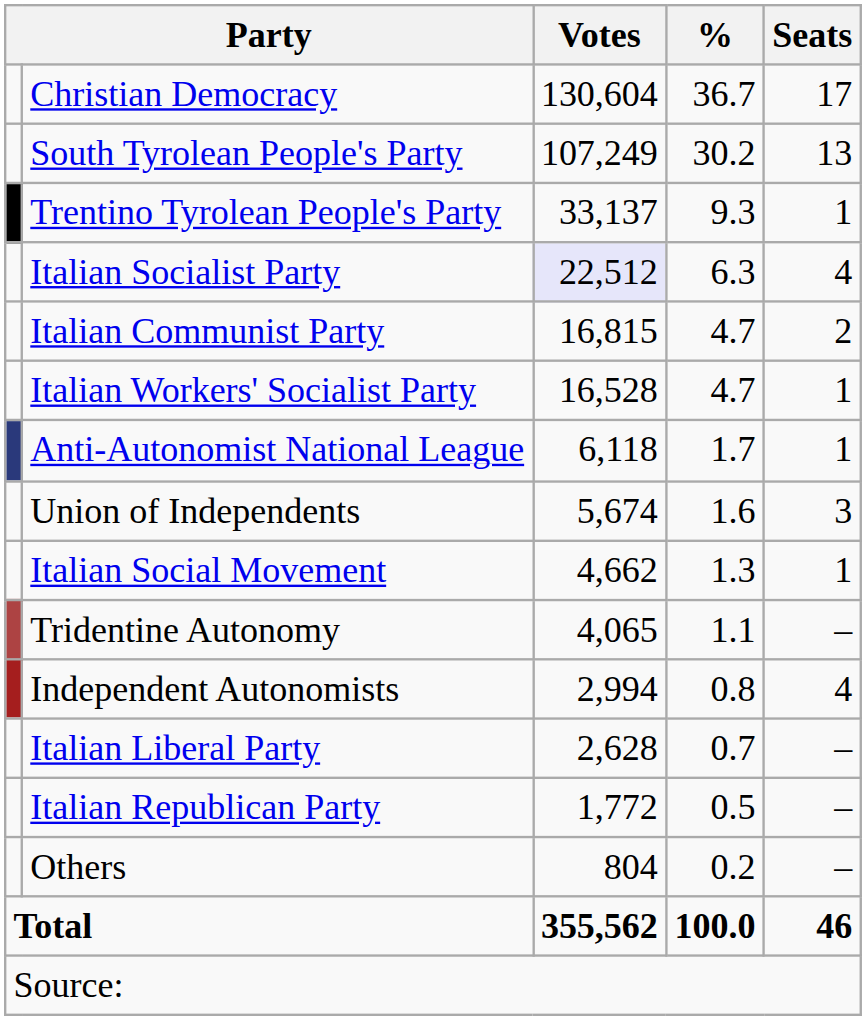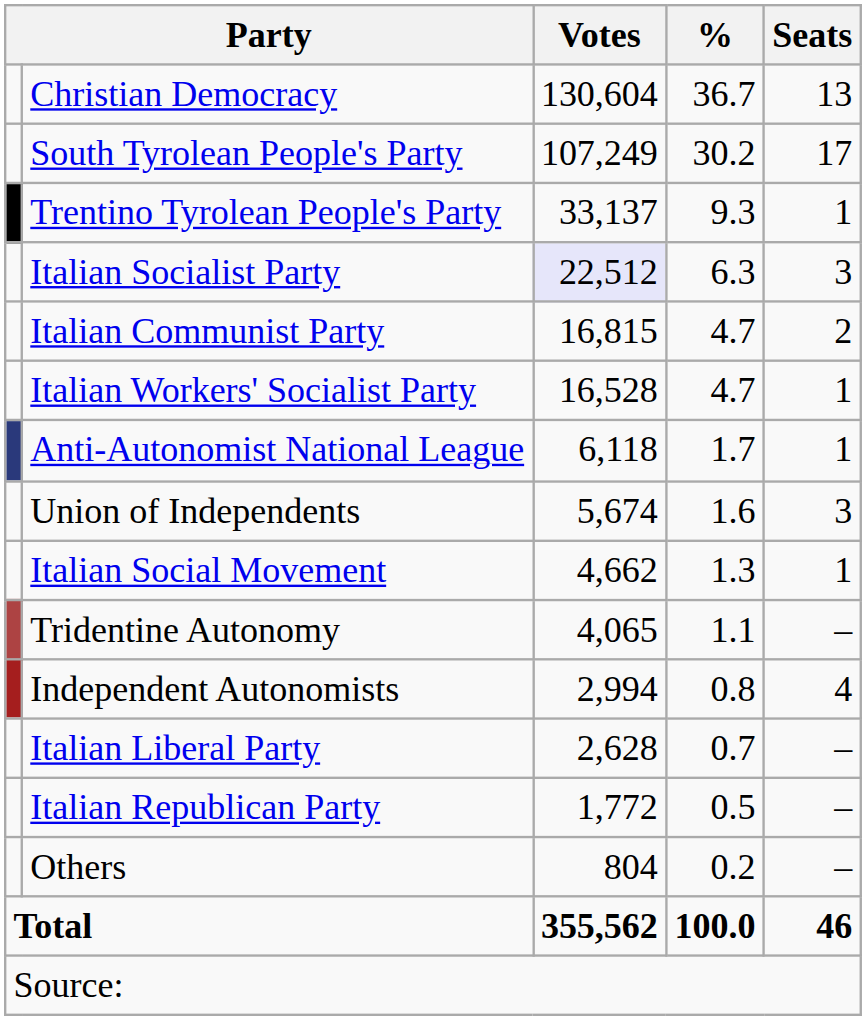(834, 93) 17 -> (834, 93) 13
(834, 153) 13 -> (834, 153) 17
(843, 271) 4 -> (843, 271) 3
